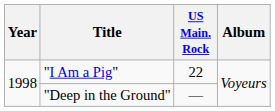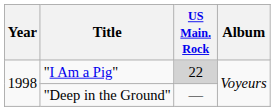(196, 71) no background -> (196, 71) lightgrey background
